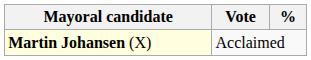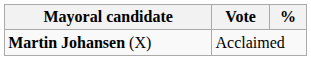(80, 42) lightyellow background -> (80, 42) no background
